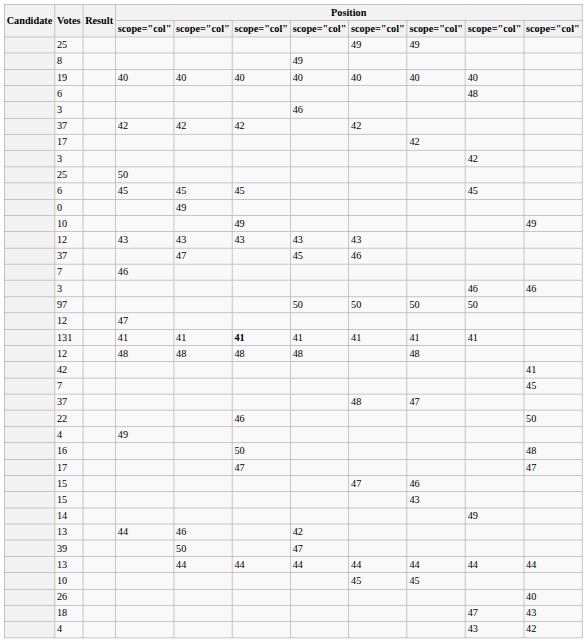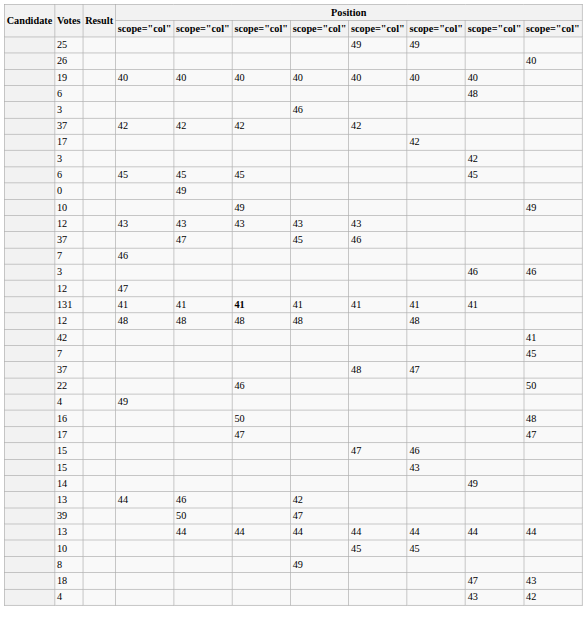rows swapped: (62, 597) <-> (59, 61)
- row: (62, 175)
- row: (62, 304)
